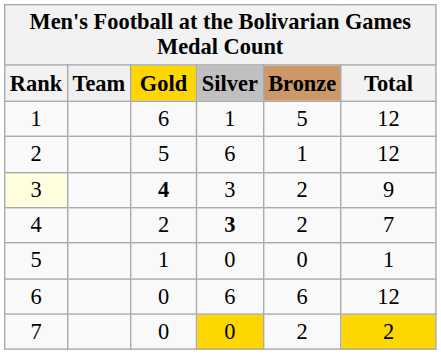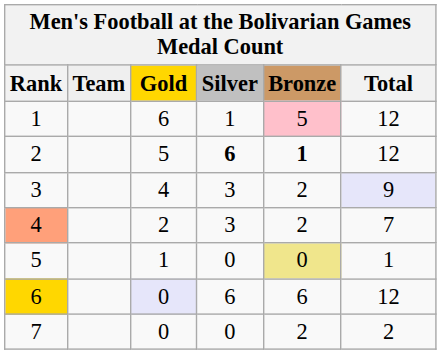(302, 118) no background -> (302, 118) pink background
(230, 154) normal -> (230, 154) bold
(302, 154) normal -> (302, 154) bold
(36, 189) lightyellow background -> (36, 189) no background
(164, 189) bold -> (164, 189) normal
(389, 189) no background -> (389, 189) lavender background
(36, 225) no background -> (36, 225) lightsalmon background
(230, 225) bold -> (230, 225) normal
(302, 260) no background -> (302, 260) khaki background
(36, 296) no background -> (36, 296) gold background
(164, 296) no background -> (164, 296) lavender background
(230, 331) gold background -> (230, 331) no background
(389, 331) gold background -> (389, 331) no background
